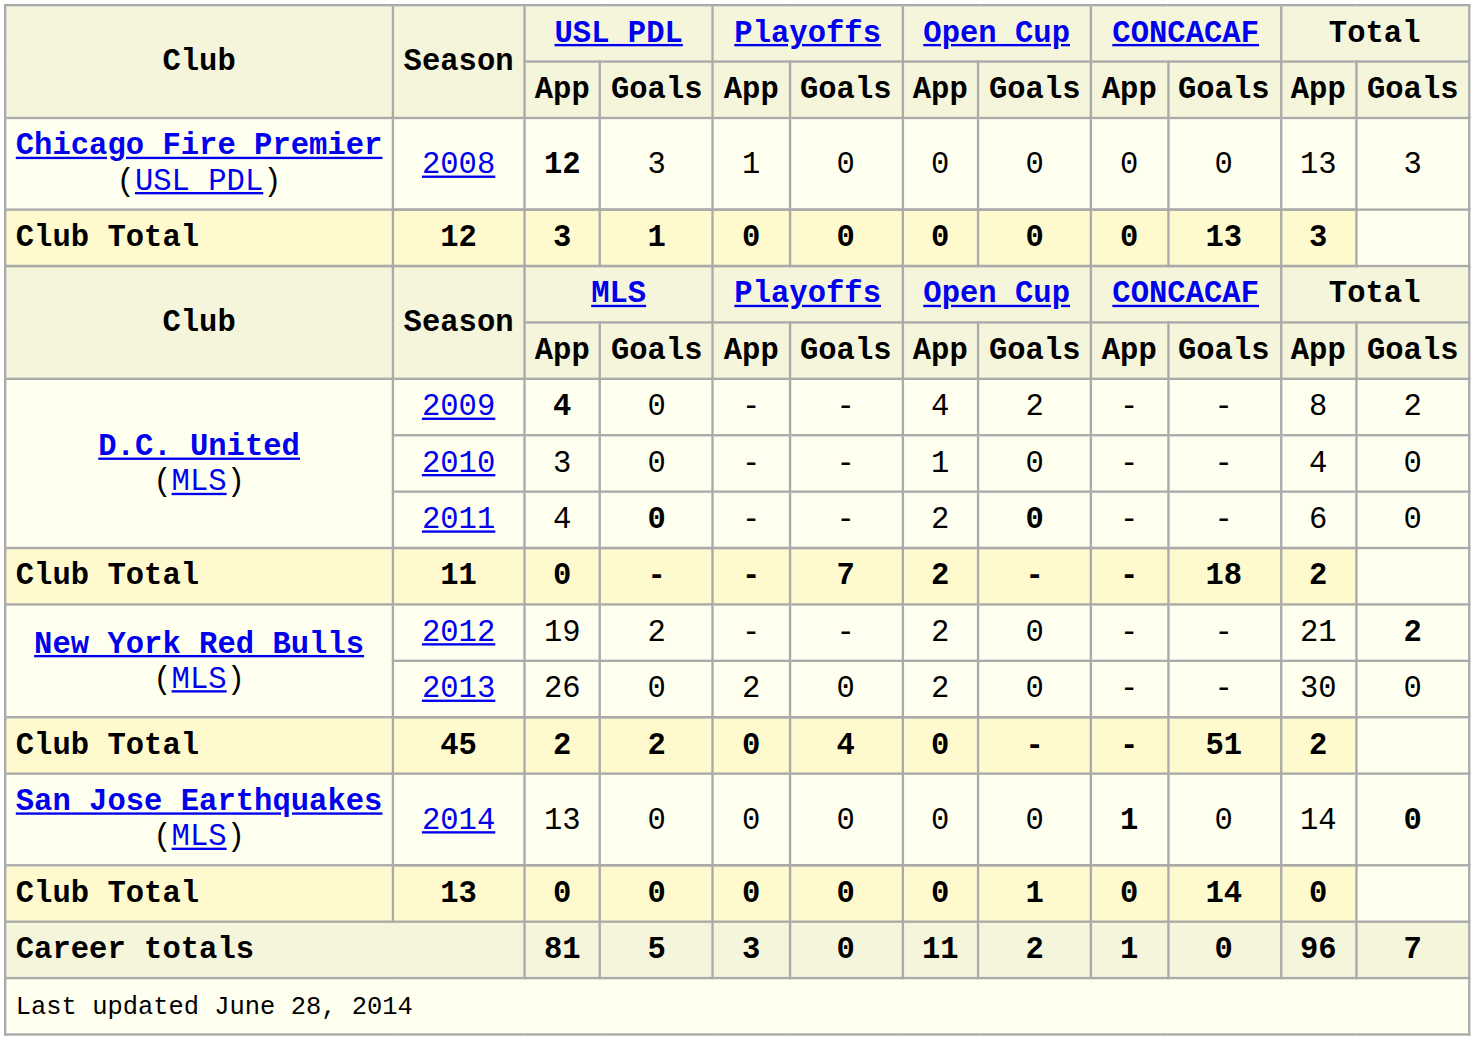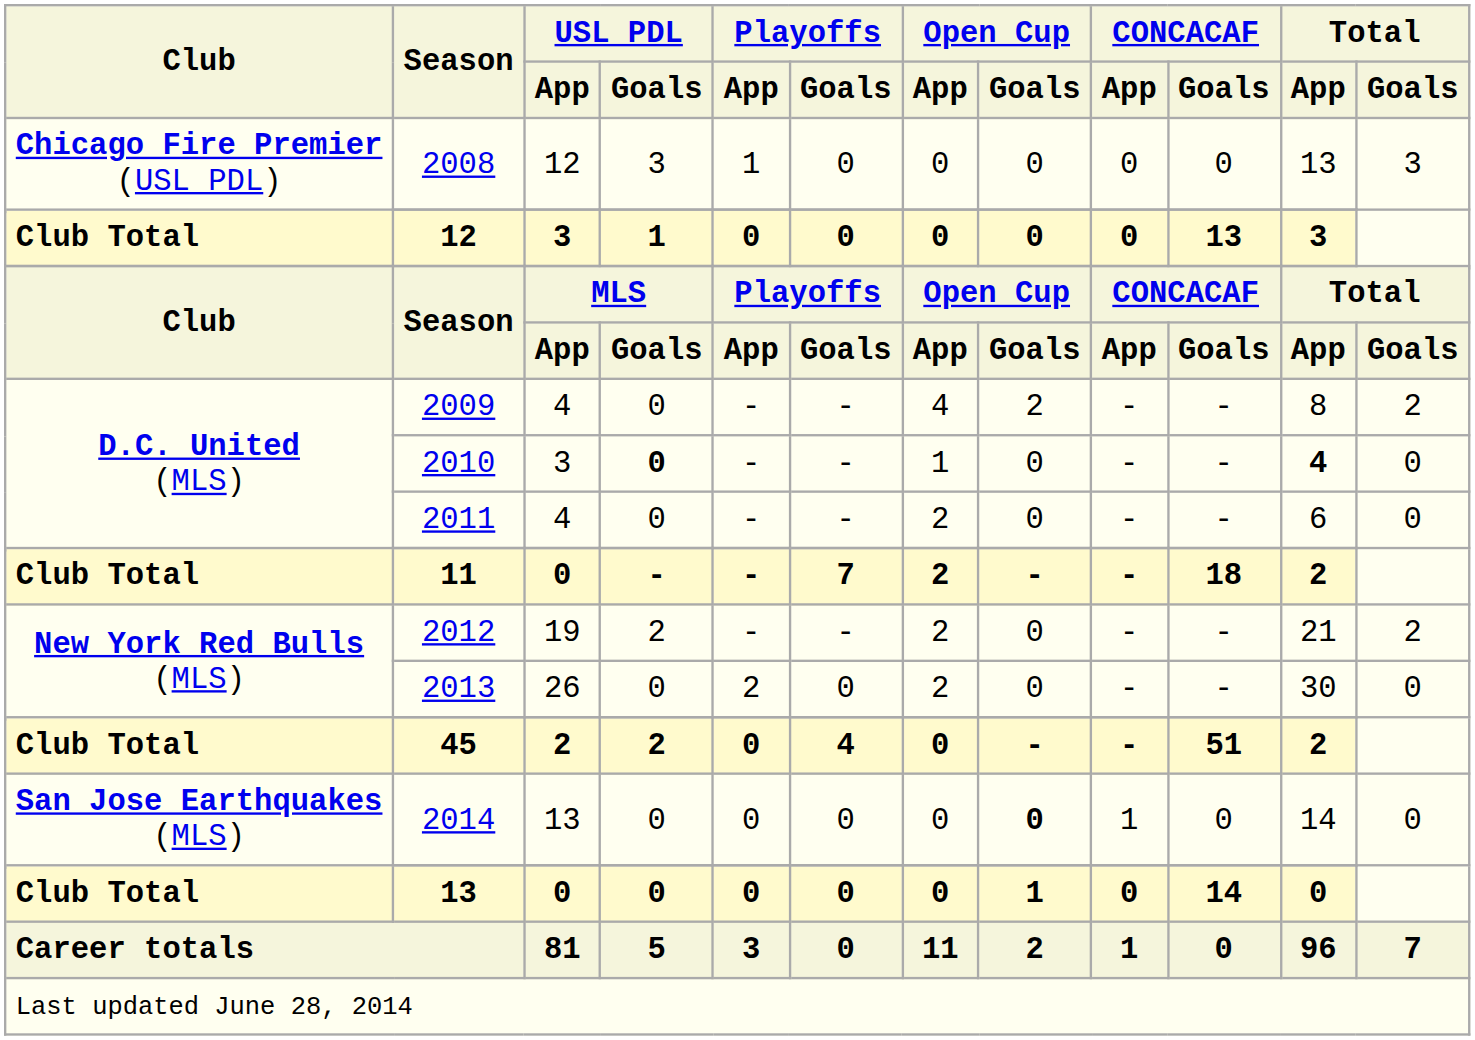(562, 164) bold -> (562, 164) normal
(562, 407) bold -> (562, 407) normal
(657, 463) normal -> (657, 463) bold
(1318, 463) normal -> (1318, 463) bold
(657, 520) bold -> (657, 520) normal
(1035, 520) bold -> (1035, 520) normal
(1413, 633) bold -> (1413, 633) normal
(1035, 819) normal -> (1035, 819) bold
(1129, 819) bold -> (1129, 819) normal
(1413, 819) bold -> (1413, 819) normal
